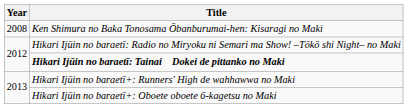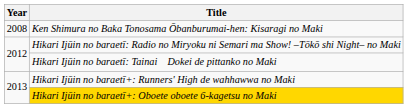(158, 61) bold -> (154, 61) normal
(154, 95) no background -> (154, 95) gold background
